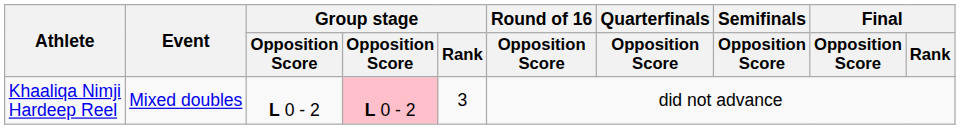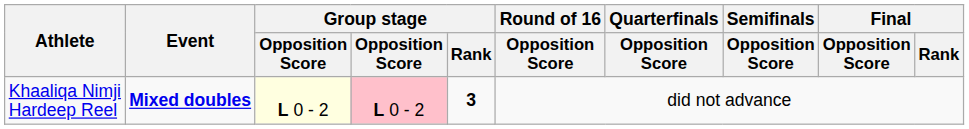(186, 101) normal -> (190, 101) bold
(294, 111) no background -> (303, 111) lightyellow background
(462, 101) normal -> (471, 101) bold
